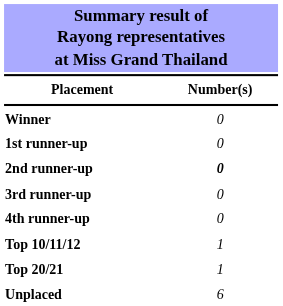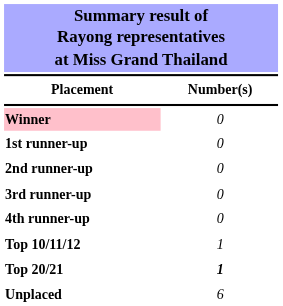(28, 119) no background -> (28, 119) pink background
(220, 169) bold -> (220, 169) normal
(220, 269) normal -> (220, 269) bold
